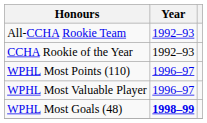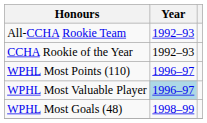(173, 90) no background -> (173, 90) lightblue background
(173, 109) bold -> (173, 109) normal
